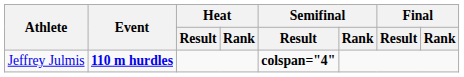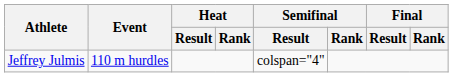(132, 61) bold -> (130, 61) normal
(298, 61) bold -> (291, 61) normal
